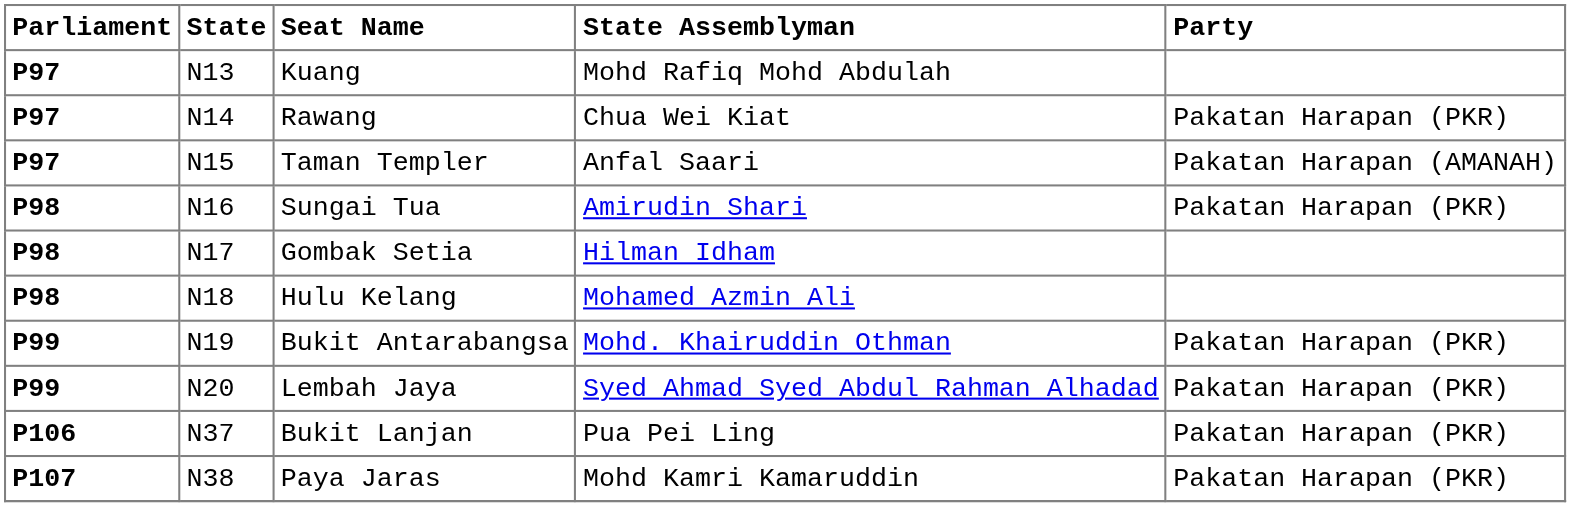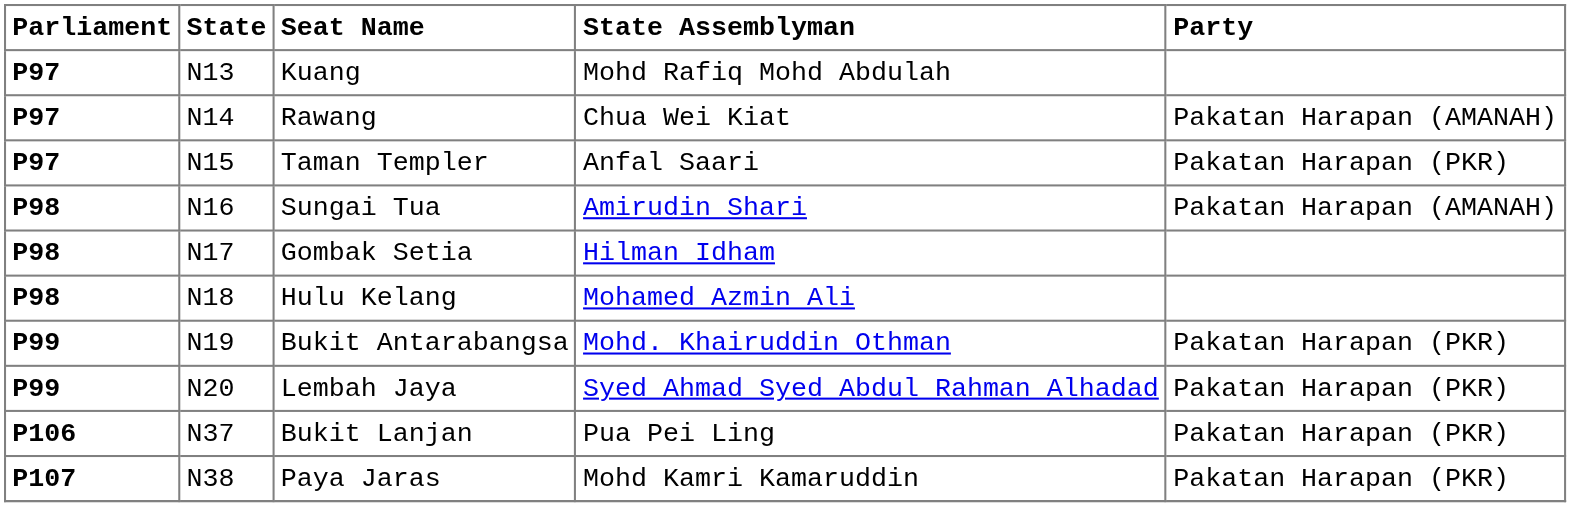(1341, 118) Pakatan Harapan (PKR) -> (1365, 118) Pakatan Harapan (AMANAH)
(1365, 163) Pakatan Harapan (AMANAH) -> (1341, 163) Pakatan Harapan (PKR)
(1341, 208) Pakatan Harapan (PKR) -> (1365, 208) Pakatan Harapan (AMANAH)
